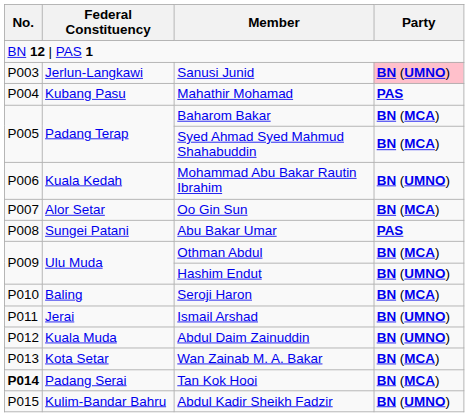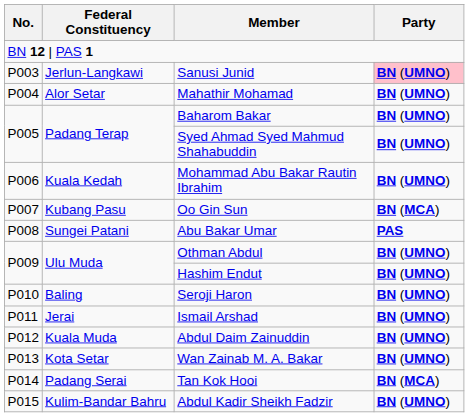(85, 94) Kubang Pasu -> (75, 94) Alor Setar
(390, 94) PAS -> (413, 94) BN (UMNO)
(408, 115) BN (MCA) -> (413, 115) BN (UMNO)
(408, 144) BN (MCA) -> (413, 144) BN (UMNO)
(75, 209) Alor Setar -> (85, 209) Kubang Pasu
(408, 252) BN (MCA) -> (413, 252) BN (UMNO)
(408, 294) BN (MCA) -> (413, 294) BN (UMNO)
(408, 358) BN (MCA) -> (413, 358) BN (UMNO)
(23, 380) bold -> (23, 380) normal
